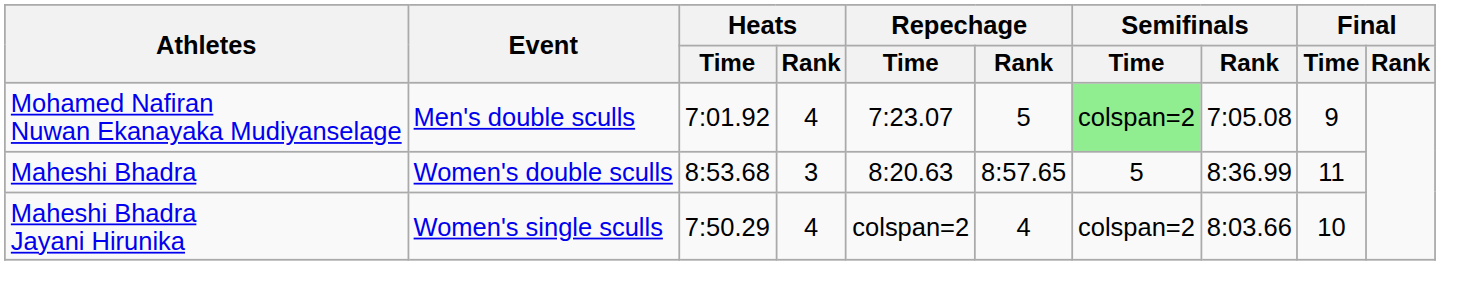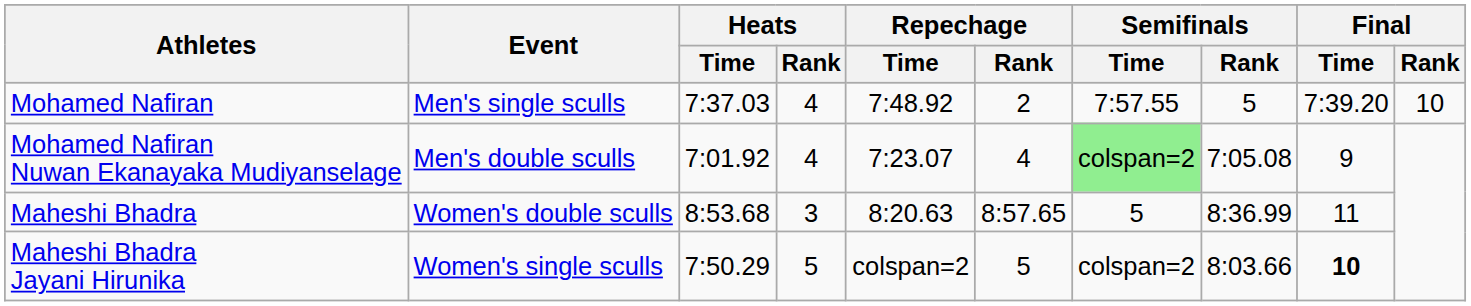+ row: (112, 104)
(1024, 118) 5 -> (1024, 158) 4
(811, 227) 4 -> (811, 267) 5
(1024, 227) 4 -> (1024, 267) 5
(1332, 227) normal -> (1346, 267) bold
